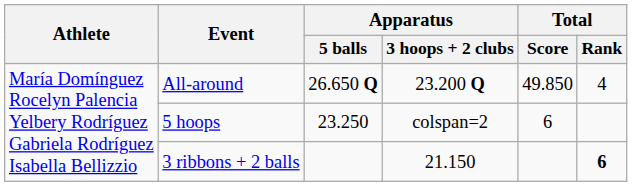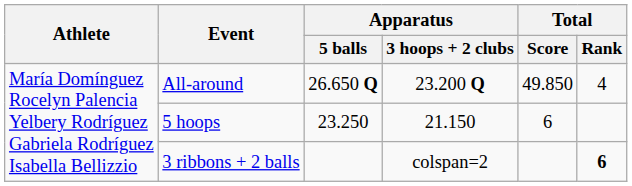(450, 122) colspan=2 -> (450, 122) 21.150
(450, 161) 21.150 -> (450, 161) colspan=2
